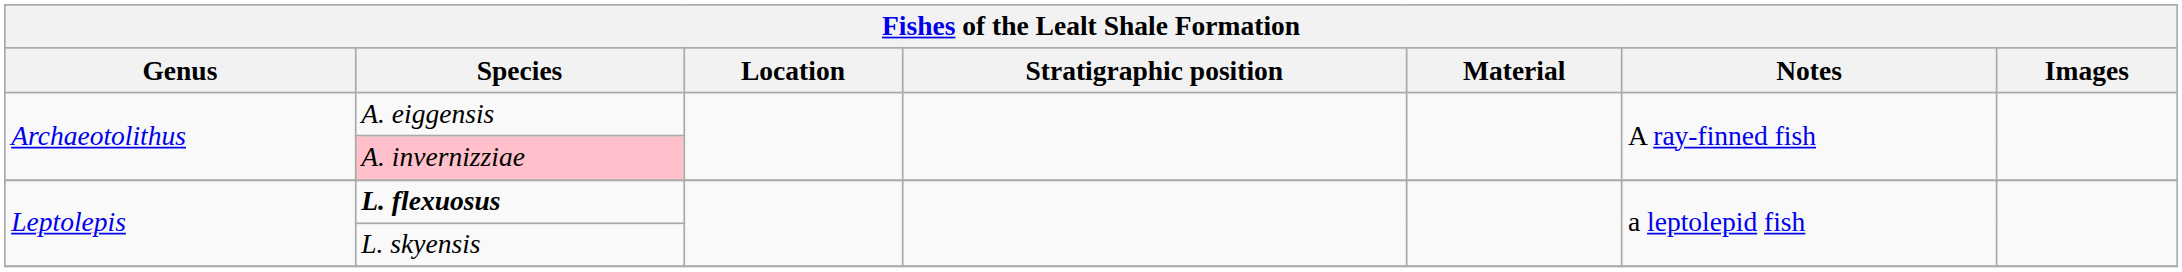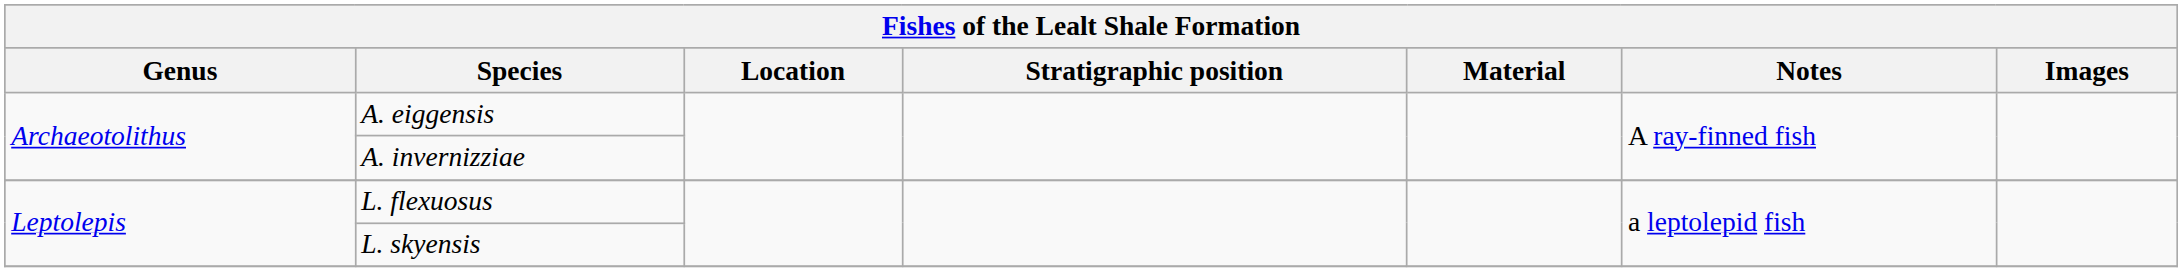(443, 157) pink background -> (443, 157) no background
(431, 200) bold -> (427, 200) normal
